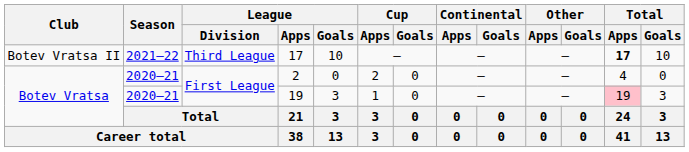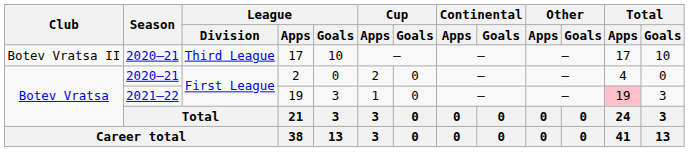(152, 55) 2021–22 -> (152, 55) 2020–21
(623, 55) bold -> (623, 55) normal
(152, 96) 2020–21 -> (152, 96) 2021–22
